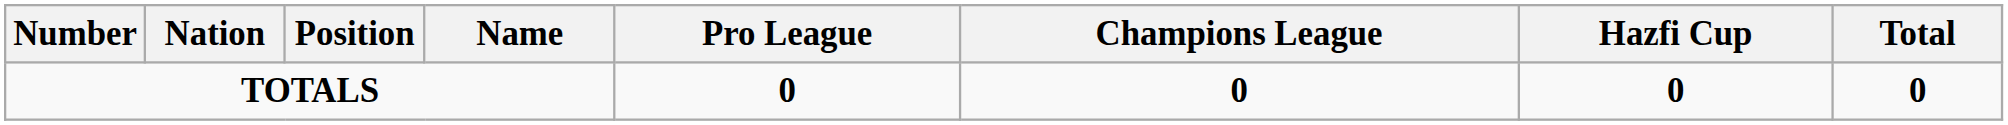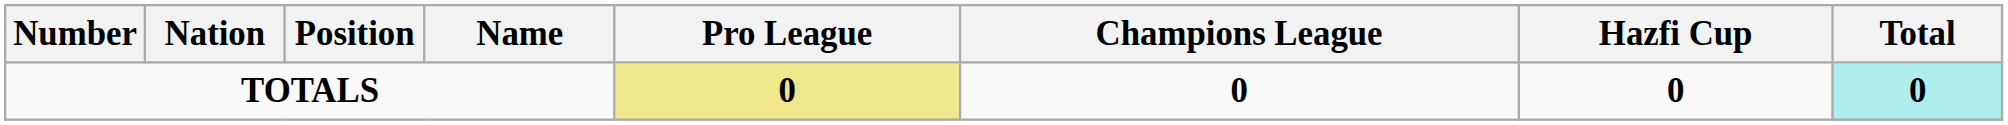(787, 90) no background -> (787, 90) khaki background
(1918, 90) no background -> (1918, 90) paleturquoise background
